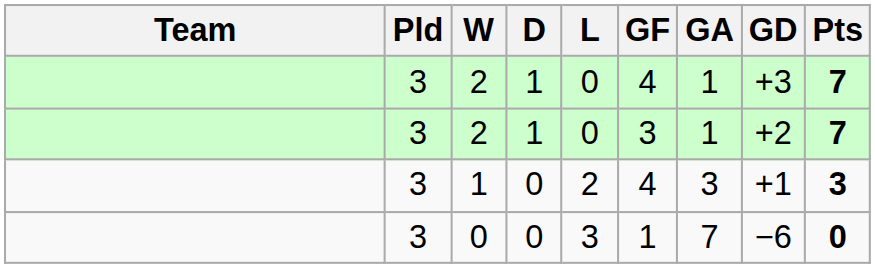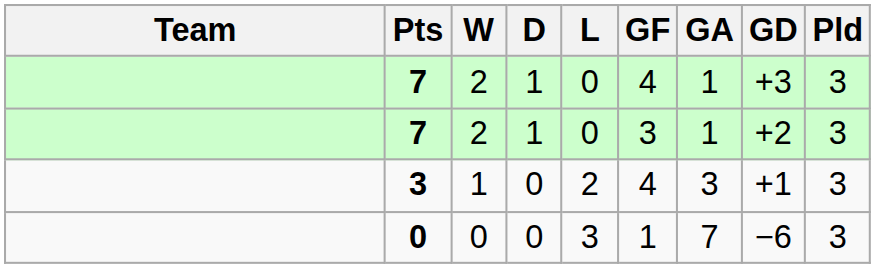columns swapped: (418, 30) <-> (838, 30)
